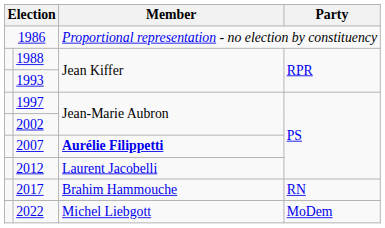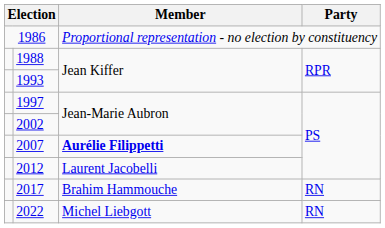(310, 211) MoDem -> (314, 211) RN
